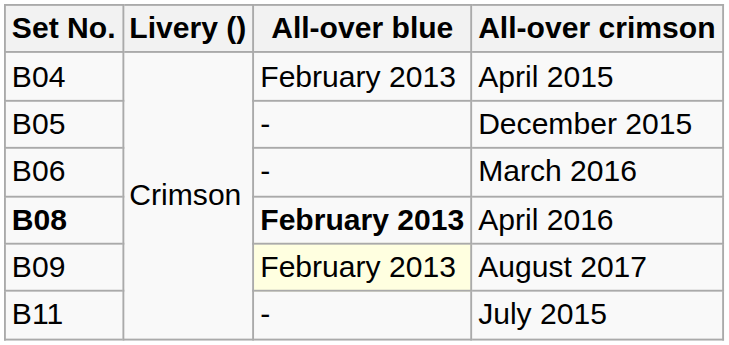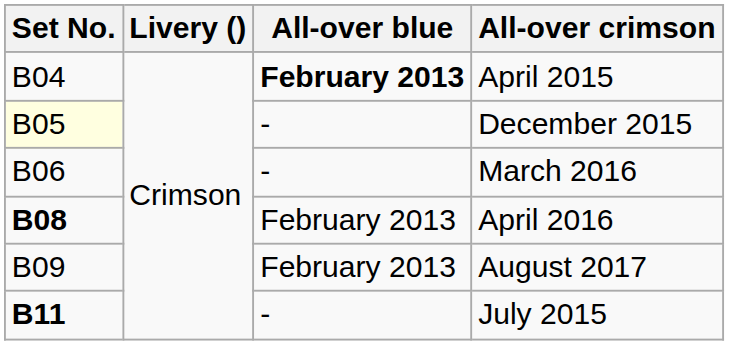(358, 76) normal -> (362, 76) bold
(39, 123) no background -> (39, 123) lightyellow background
(362, 219) bold -> (358, 219) normal
(358, 266) lightyellow background -> (358, 266) no background
(38, 314) normal -> (39, 314) bold
